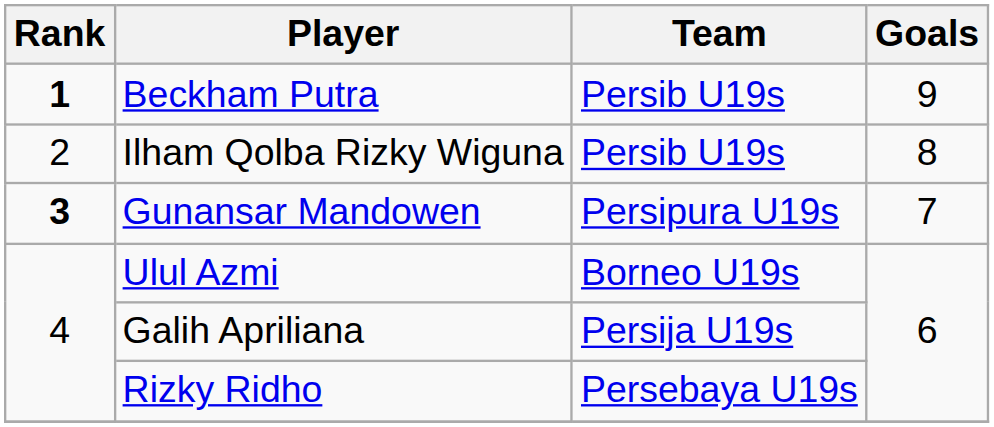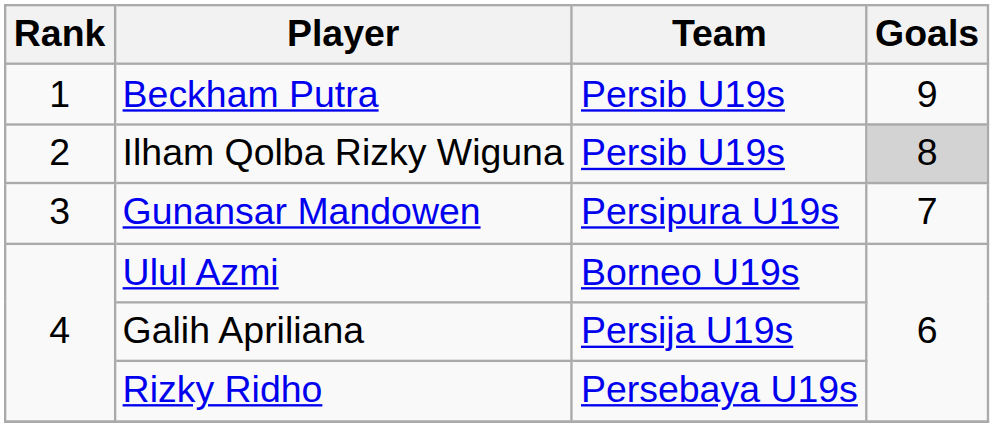(60, 93) bold -> (60, 93) normal
(927, 152) no background -> (927, 152) lightgrey background
(60, 212) bold -> (60, 212) normal
